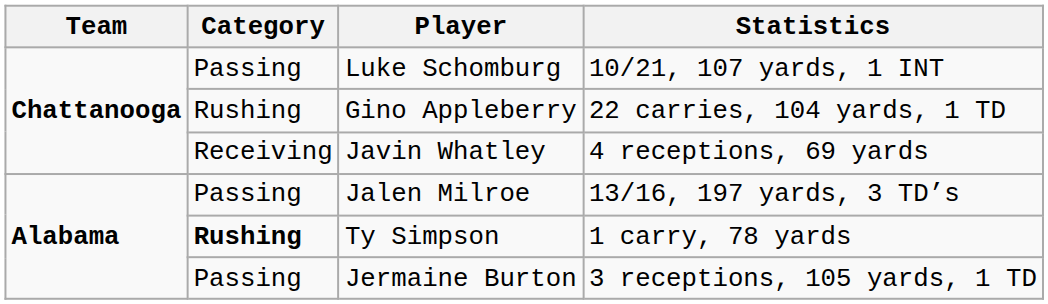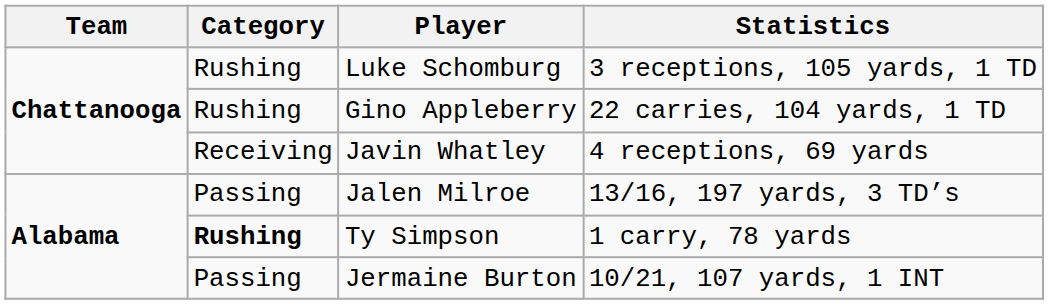(248, 69) Passing -> (248, 69) Rushing
(767, 69) 10/21, 107 yards, 1 INT -> (813, 69) 3 receptions, 105 yards, 1 TD
(813, 278) 3 receptions, 105 yards, 1 TD -> (767, 278) 10/21, 107 yards, 1 INT
